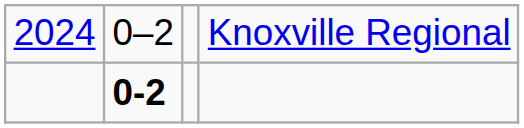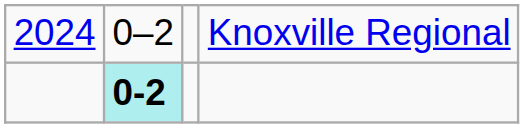(139, 92) no background -> (139, 92) paleturquoise background
